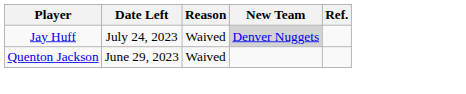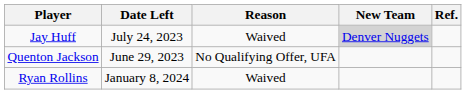(206, 57) Waived -> (266, 57) No Qualifying Offer, UFA
+ row: (53, 78)
